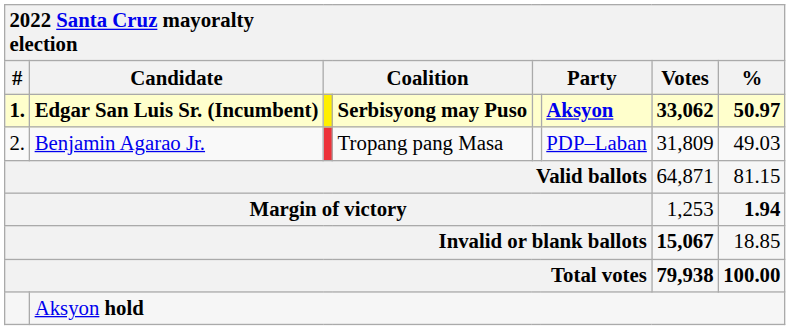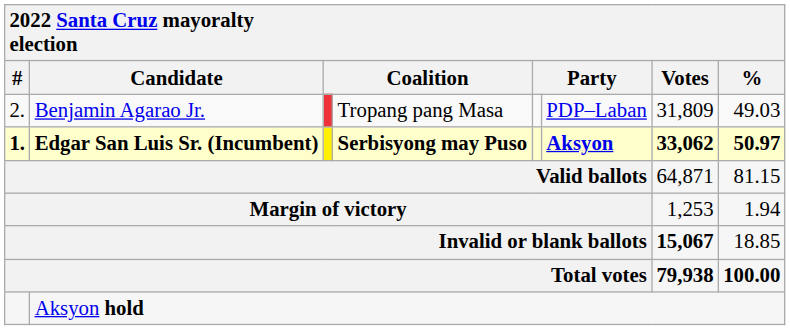rows swapped: (17, 110) <-> (17, 143)
(762, 209) bold -> (762, 209) normal
